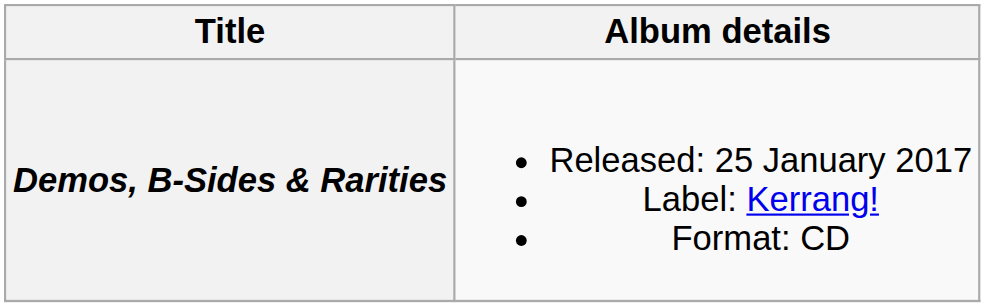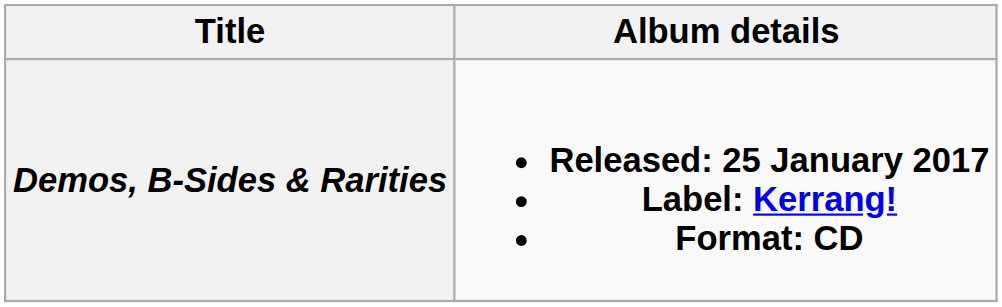(718, 200) normal -> (726, 200) bold
